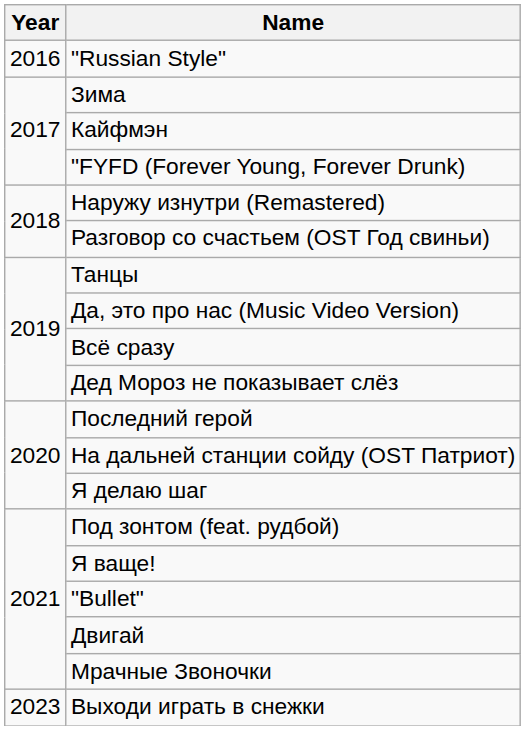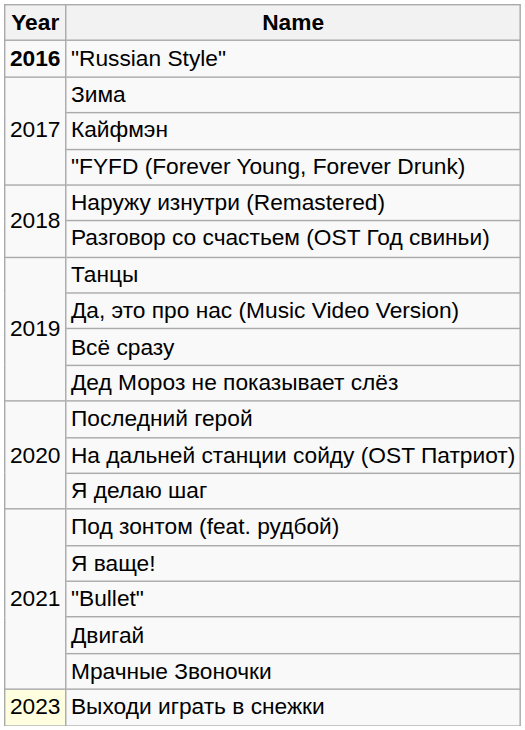(35, 58) normal -> (35, 58) bold
(35, 707) no background -> (35, 707) lightyellow background
